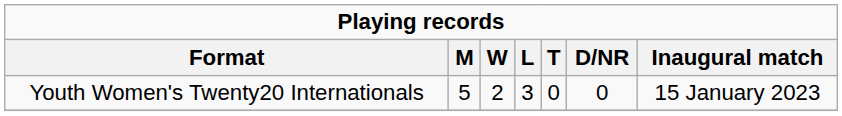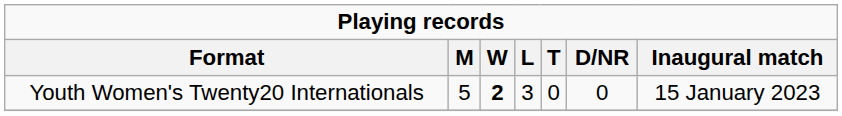(497, 92) normal -> (497, 92) bold
